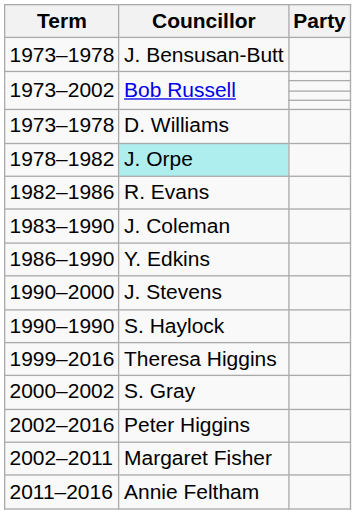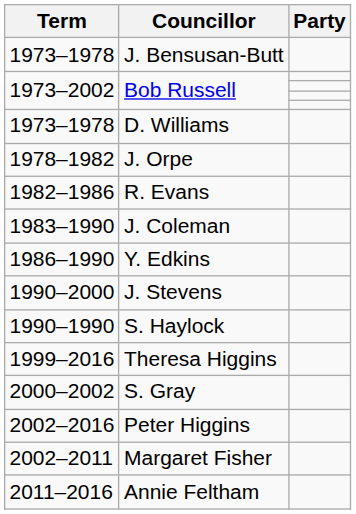(158, 159) paleturquoise background -> (158, 159) no background
